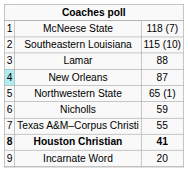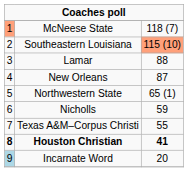(10, 28) no background -> (10, 28) lightsalmon background
(162, 45) no background -> (162, 45) lightsalmon background
(10, 77) paleturquoise background -> (10, 77) no background
(10, 158) no background -> (10, 158) lightblue background
